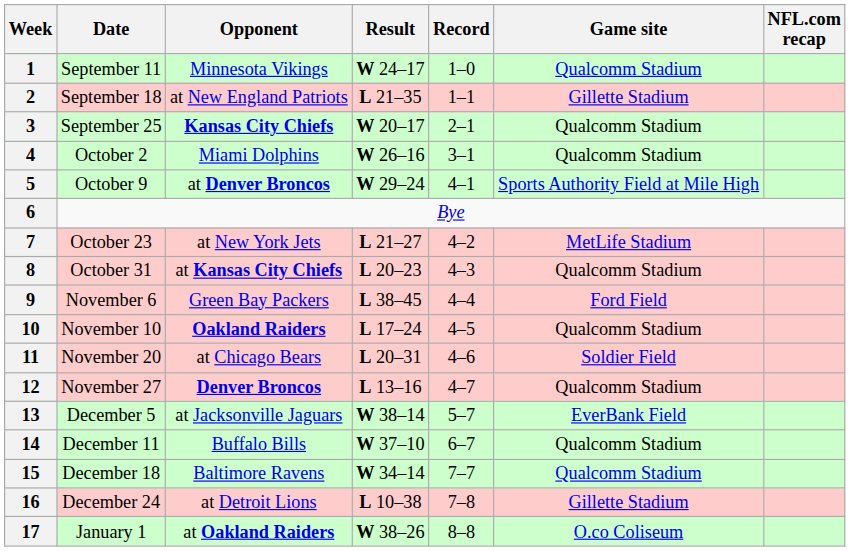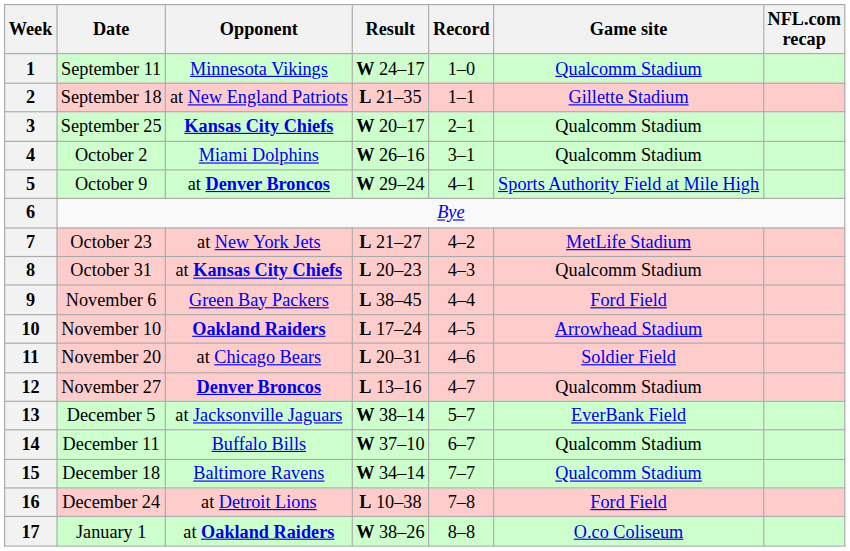(629, 328) Qualcomm Stadium -> (629, 328) Arrowhead Stadium
(629, 502) Gillette Stadium -> (629, 502) Ford Field
